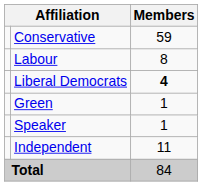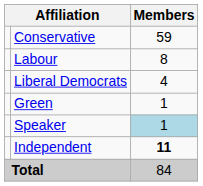(164, 81) bold -> (164, 81) normal
(164, 125) no background -> (164, 125) lightblue background
(164, 147) normal -> (164, 147) bold
